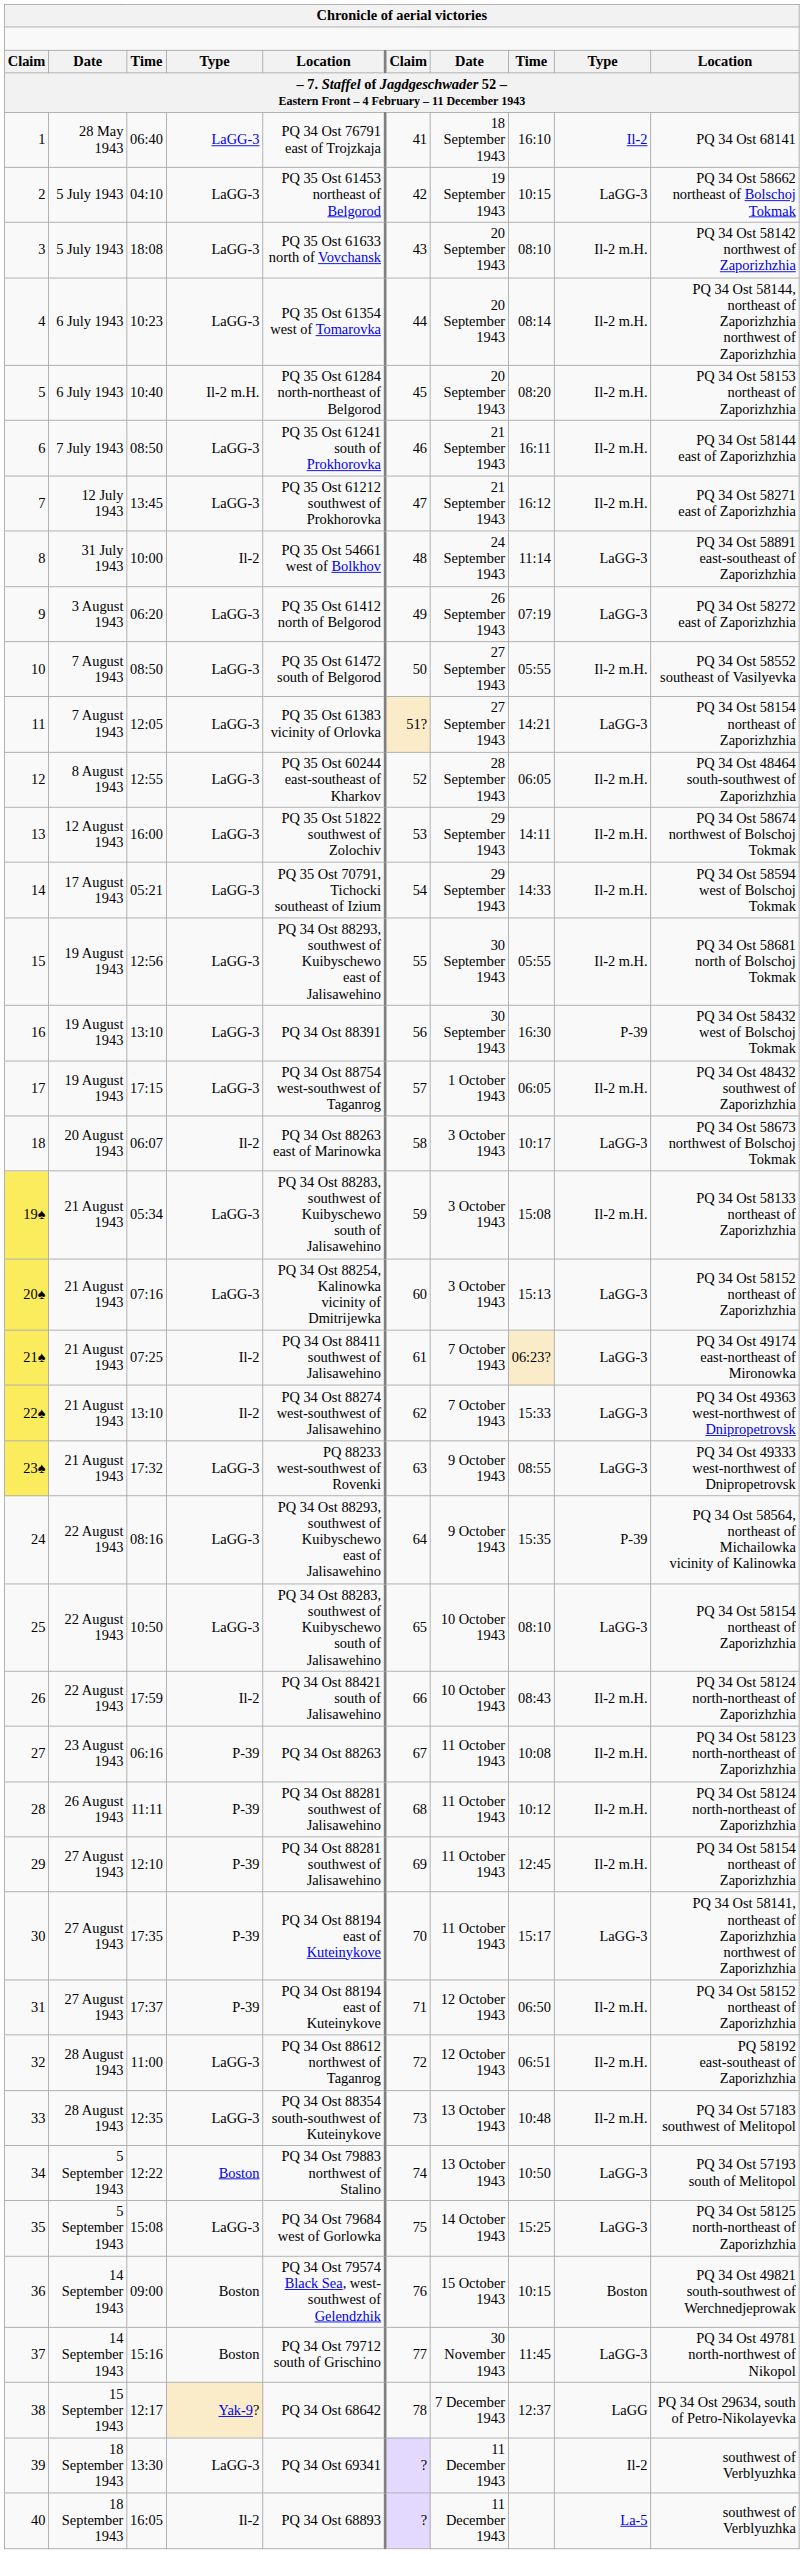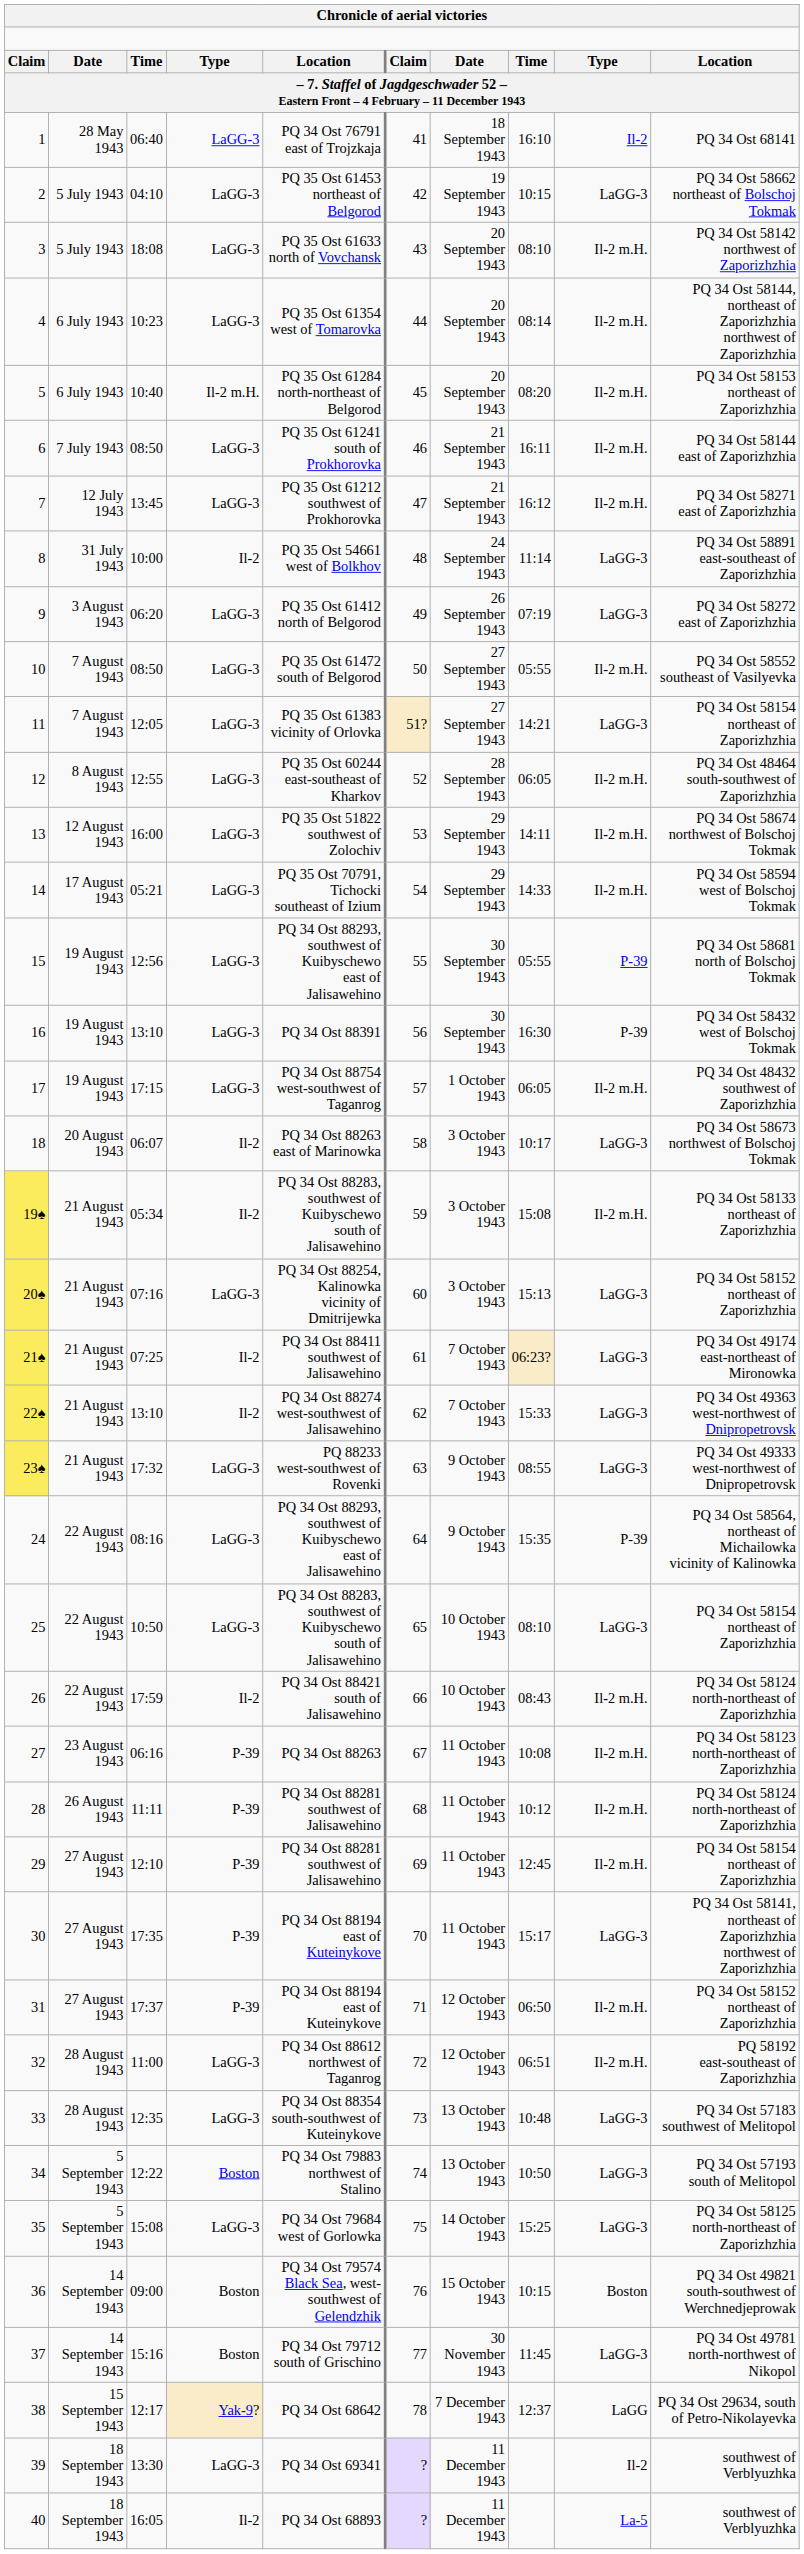(621, 961) Il-2 m.H. -> (634, 961) P-39
(235, 1214) LaGG-3 -> (249, 1214) Il-2
(621, 2117) Il-2 m.H. -> (624, 2117) LaGG-3
